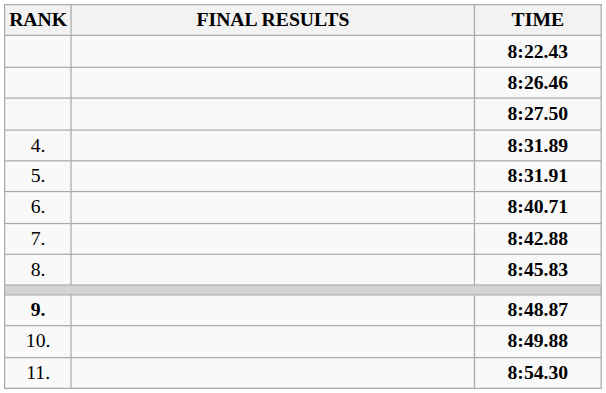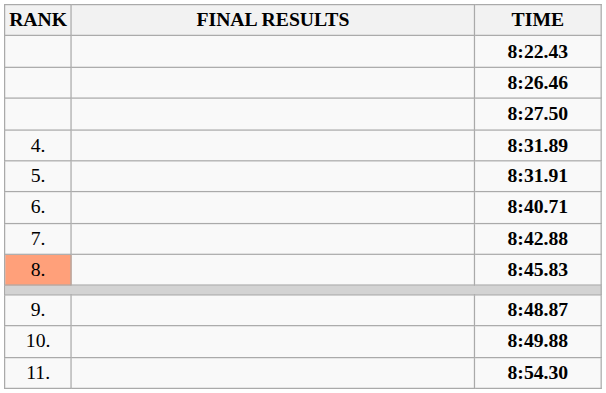(38, 269) no background -> (38, 269) lightsalmon background
(38, 310) bold -> (38, 310) normal
